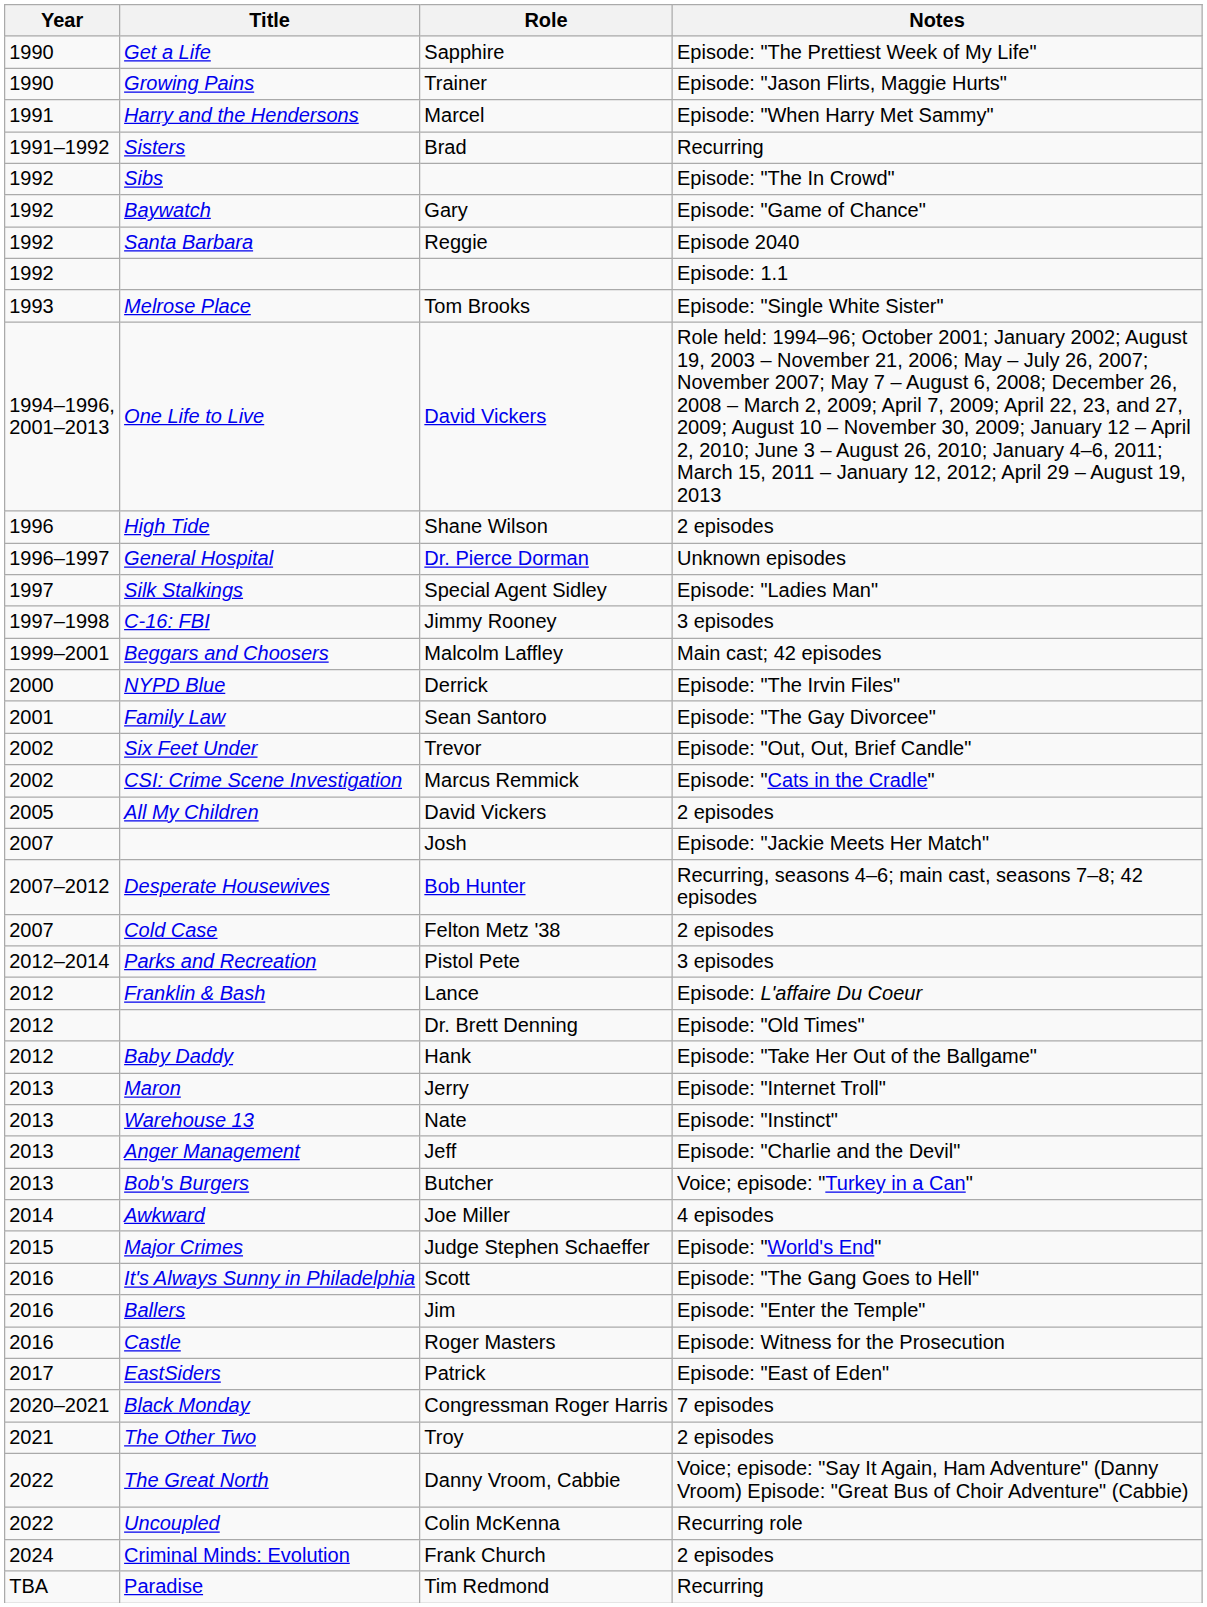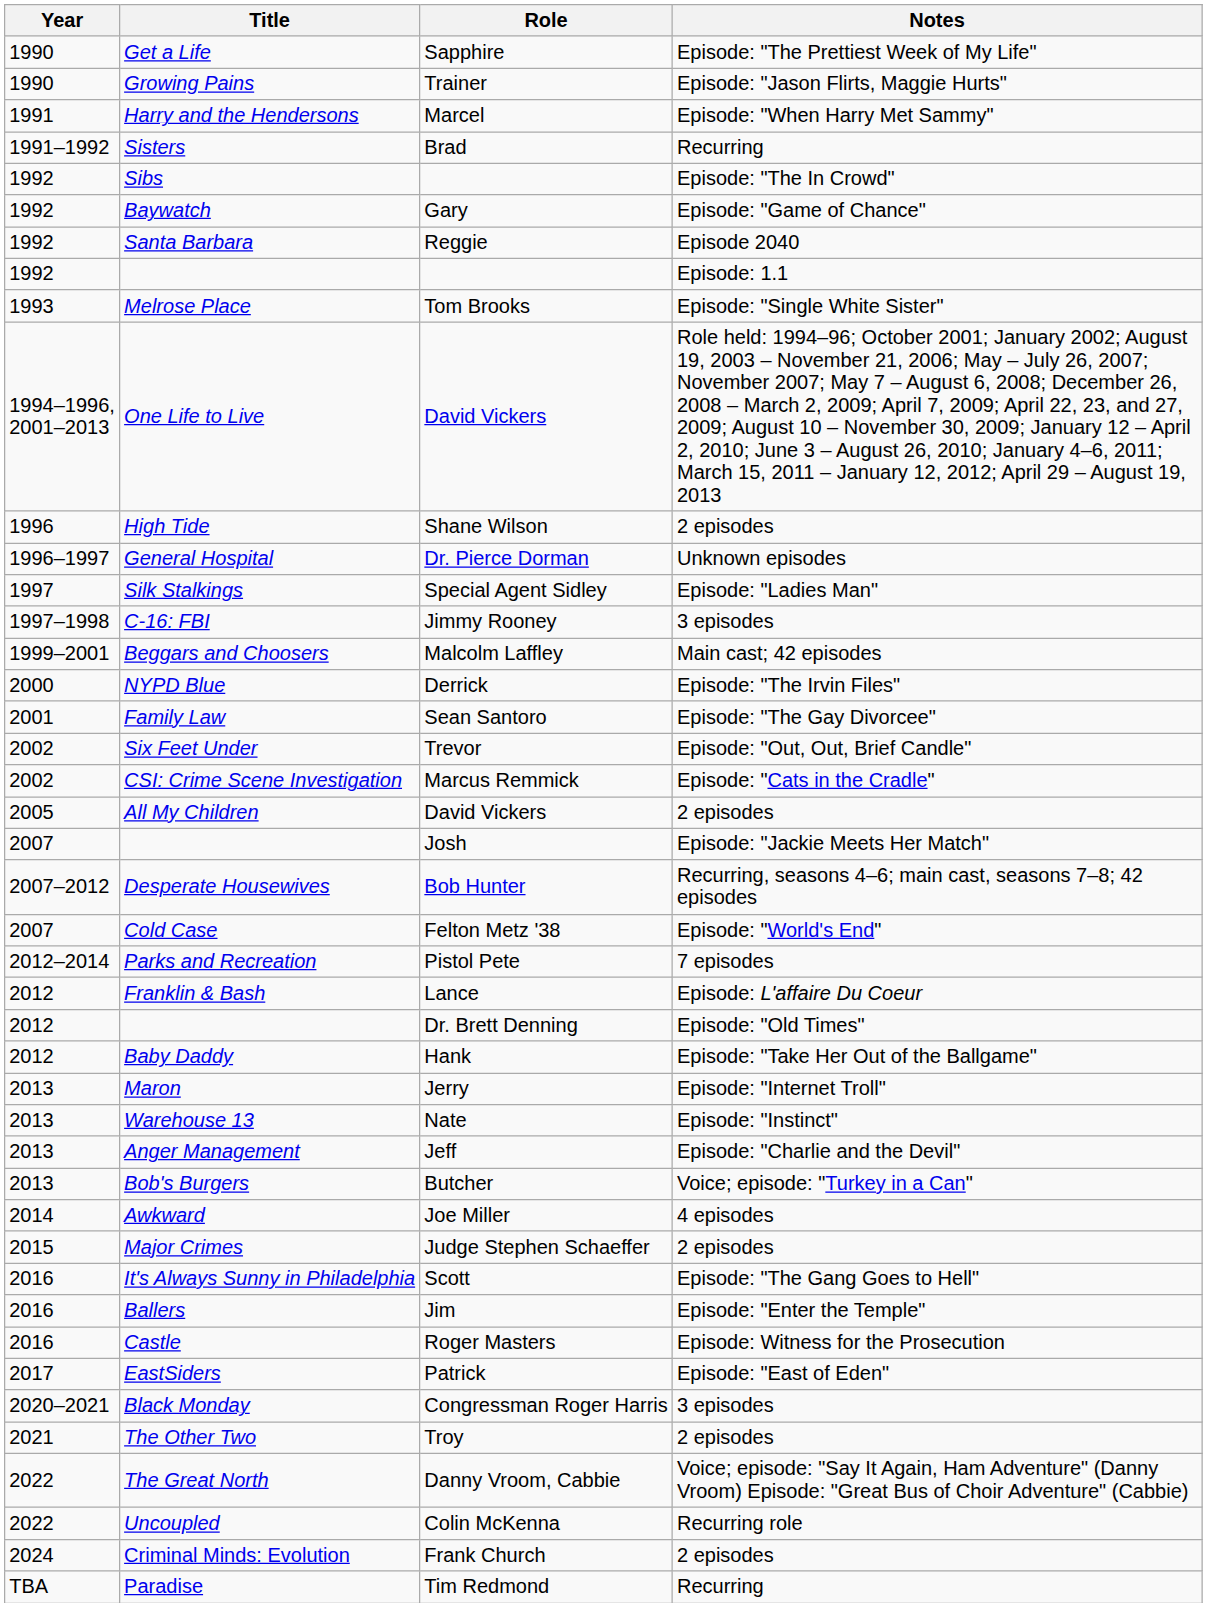(725, 929) 2 episodes -> (779, 929) Episode: "World's End"
(725, 961) 3 episodes -> (725, 961) 7 episodes
(779, 1247) Episode: "World's End" -> (725, 1247) 2 episodes
(725, 1405) 7 episodes -> (725, 1405) 3 episodes
